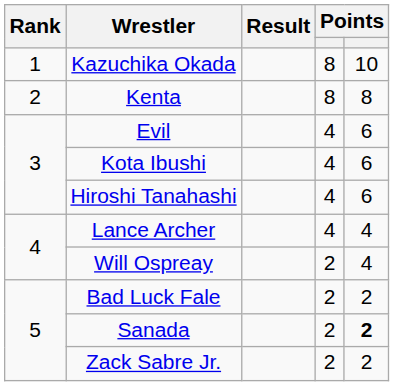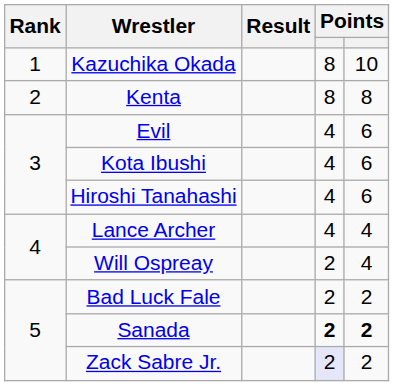(330, 329) normal -> (330, 329) bold
(330, 363) no background -> (330, 363) lavender background
